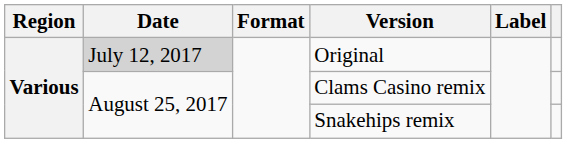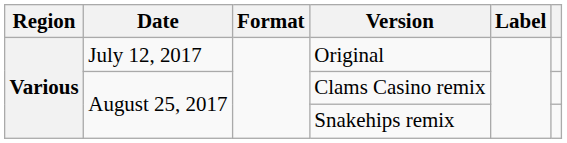(145, 54) lightgrey background -> (145, 54) no background
